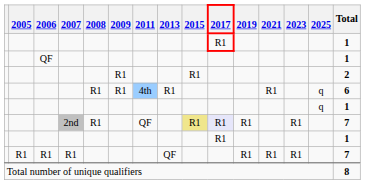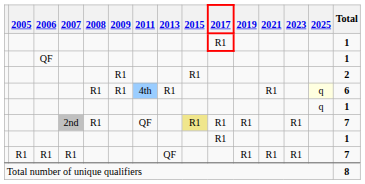(321, 90) no background -> (321, 90) lightyellow background
(221, 122) lavender background -> (221, 122) no background
